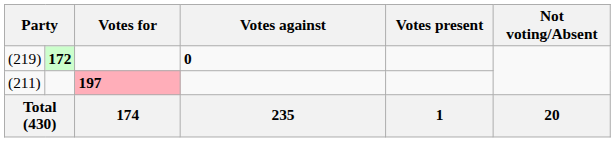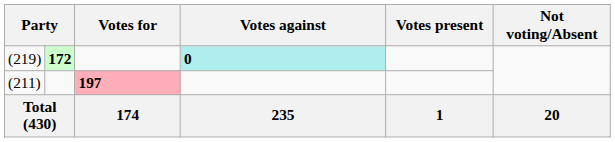(188, 58) no background -> (188, 58) paleturquoise background
